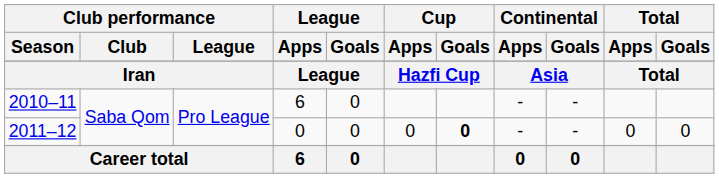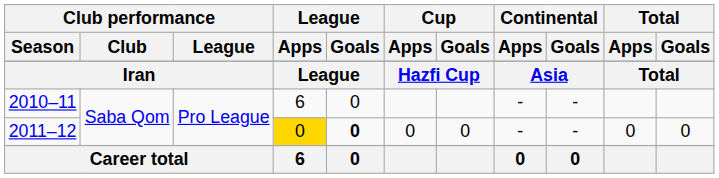(300, 131) no background -> (300, 131) gold background
(355, 131) normal -> (355, 131) bold
(465, 131) bold -> (465, 131) normal
